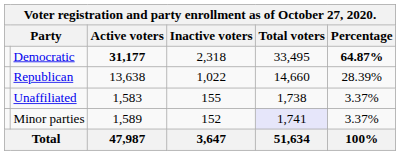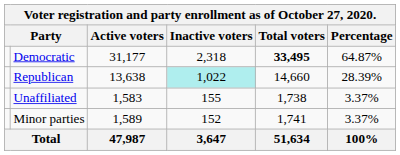(127, 56) bold -> (127, 56) normal
(292, 56) normal -> (292, 56) bold
(362, 56) bold -> (362, 56) normal
(211, 77) no background -> (211, 77) paleturquoise background
(292, 118) lavender background -> (292, 118) no background
